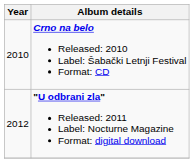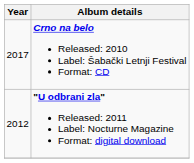(18, 54) 2010 -> (18, 54) 2017
